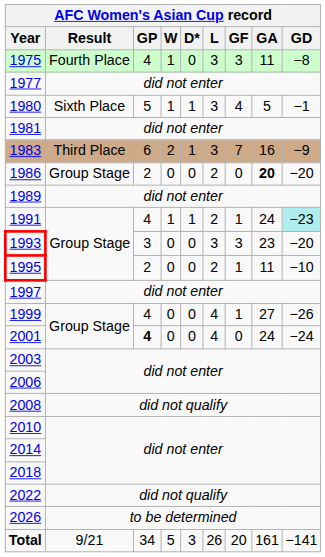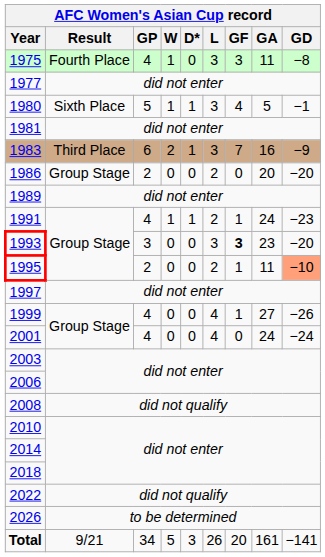(267, 173) bold -> (267, 173) normal
(302, 219) paleturquoise background -> (302, 219) no background
(239, 243) normal -> (239, 243) bold
(302, 267) no background -> (302, 267) lightsalmon background
(147, 337) bold -> (147, 337) normal
